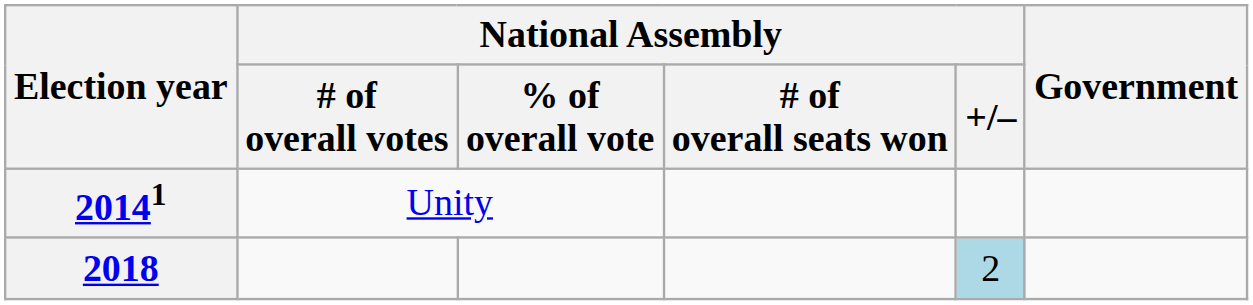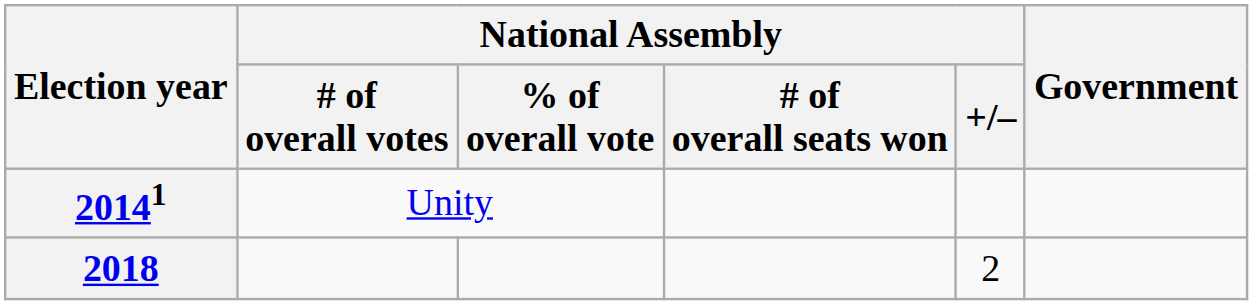(991, 267) lightblue background -> (991, 267) no background
